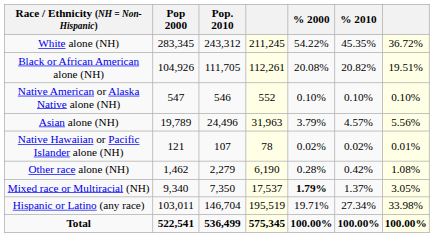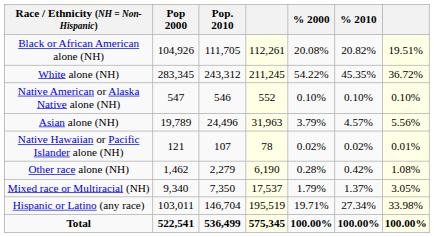rows swapped: (79, 43) <-> (79, 67)
(311, 188) bold -> (311, 188) normal
